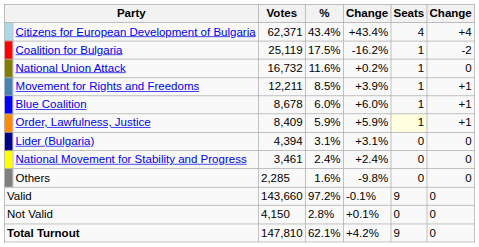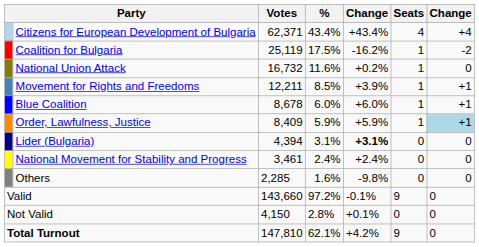(421, 123) lightyellow background -> (421, 123) no background
(465, 123) no background -> (465, 123) lightblue background
(372, 141) normal -> (372, 141) bold
